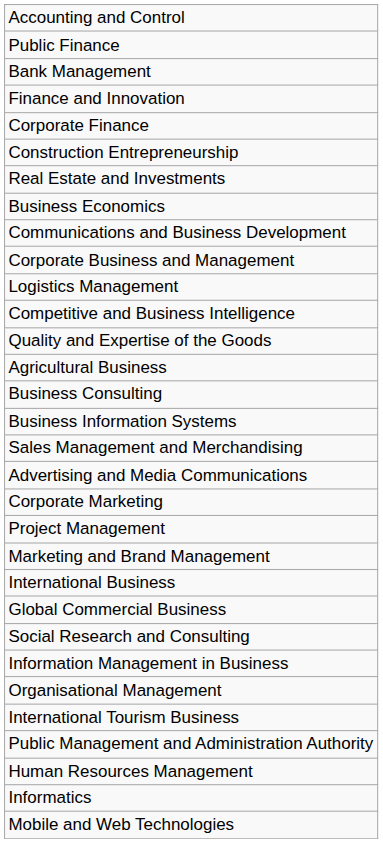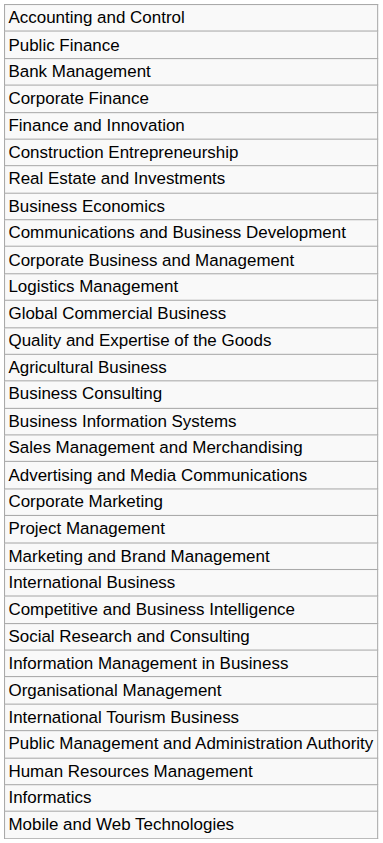(97, 98) Finance and Innovation -> (79, 98) Corporate Finance
(79, 125) Corporate Finance -> (97, 125) Finance and Innovation
(152, 313) Competitive and Business Intelligence -> (117, 313) Global Commercial Business
(117, 609) Global Commercial Business -> (152, 609) Competitive and Business Intelligence
